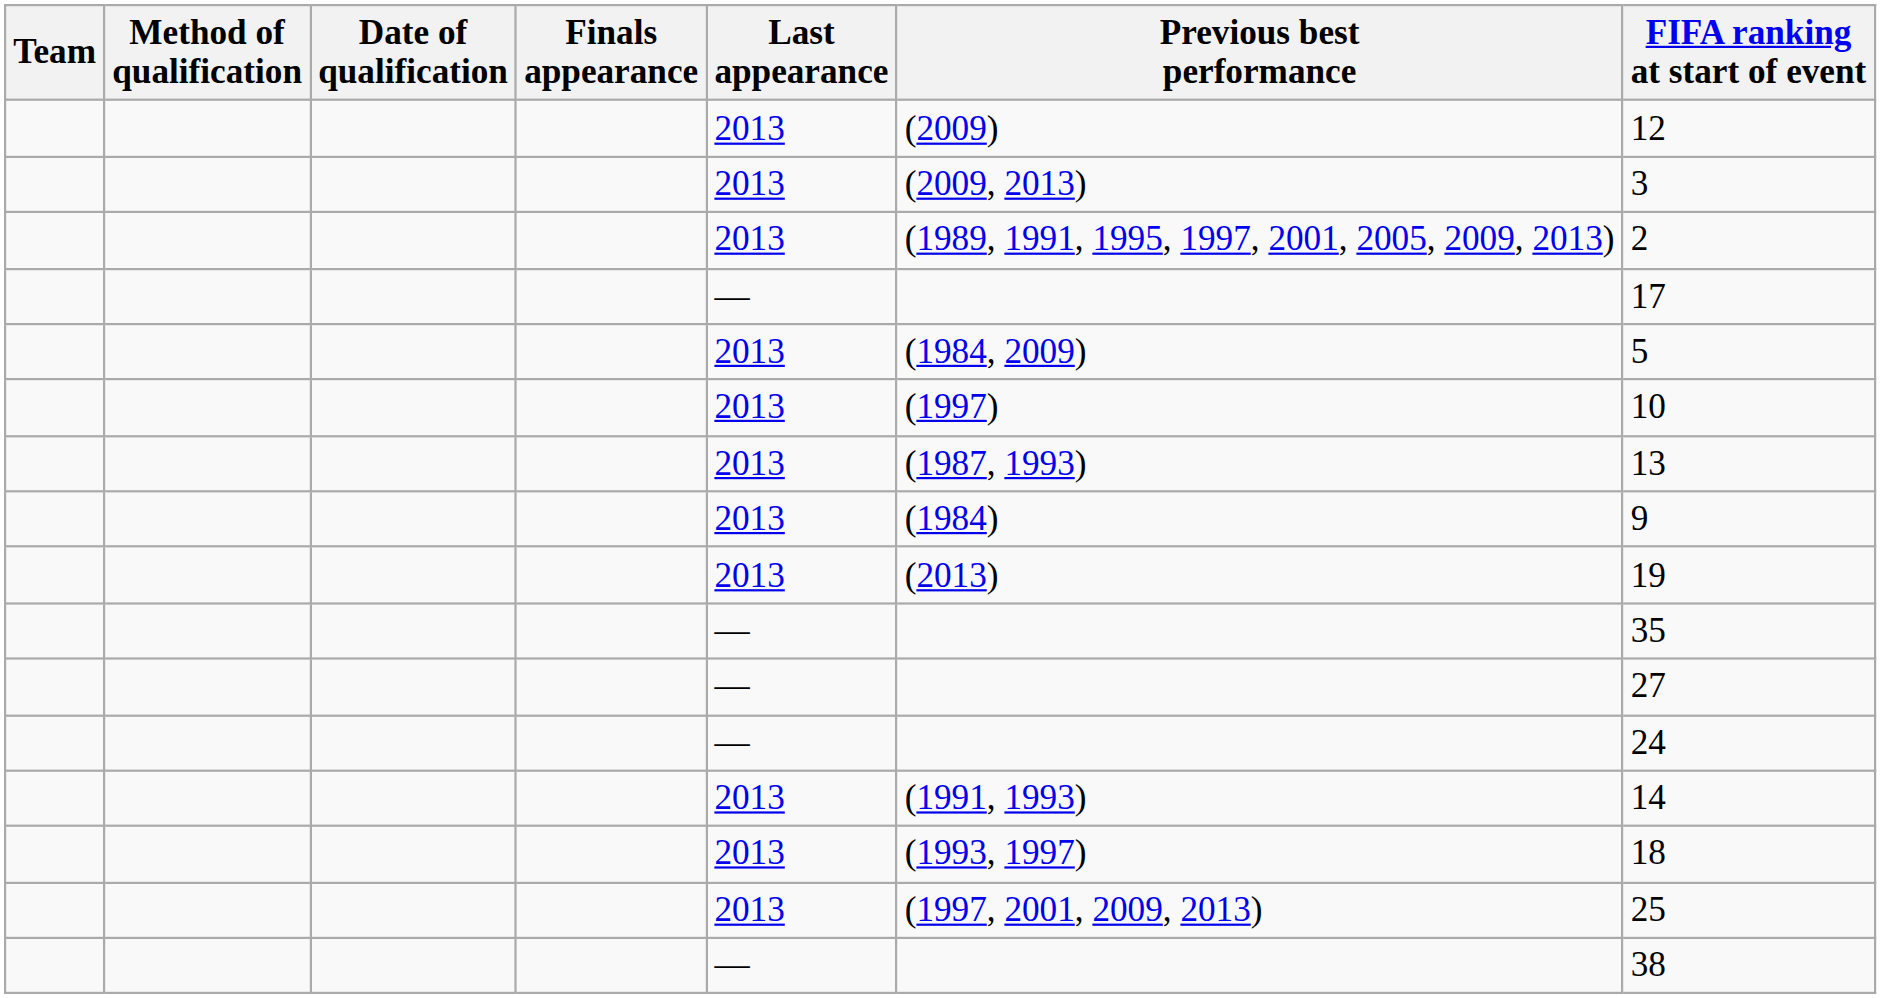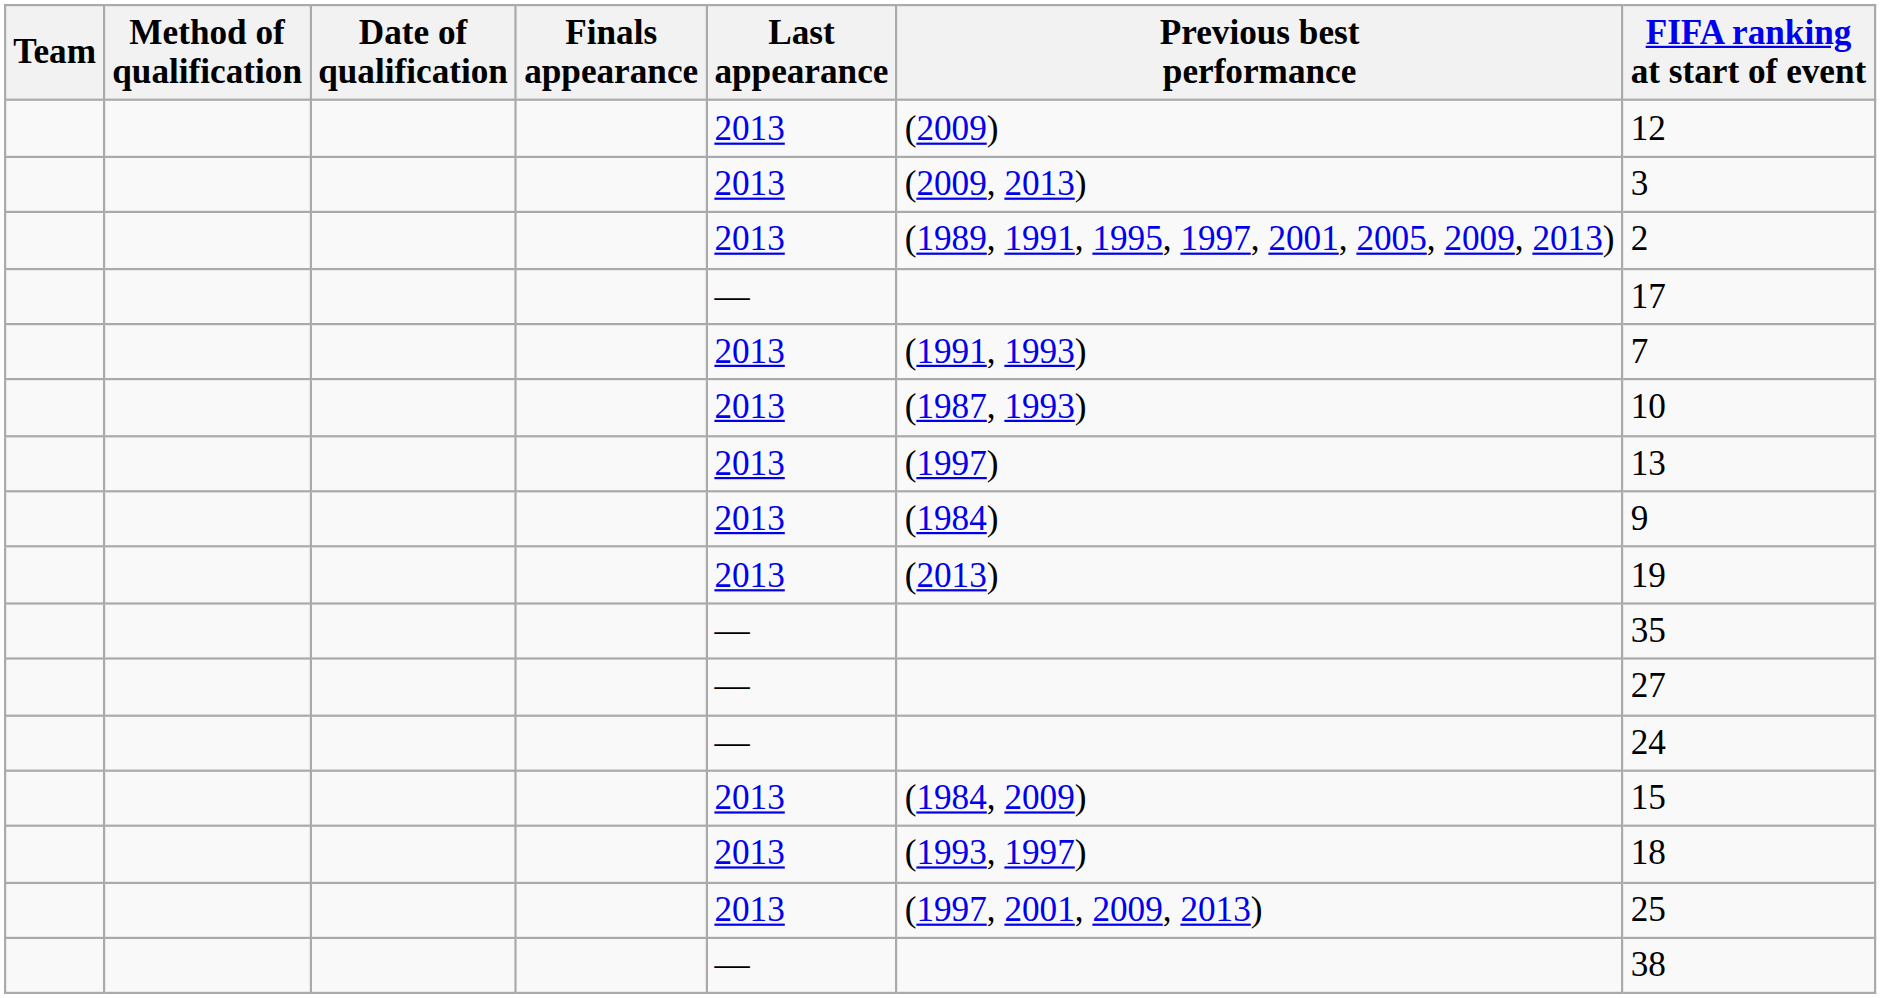(996, 351) (1984, 2009) -> (996, 351) (1991, 1993)
(1640, 351) 5 -> (1640, 351) 7
(952, 406) (1997) -> (996, 406) (1987, 1993)
(996, 462) (1987, 1993) -> (952, 462) (1997)
(996, 797) (1991, 1993) -> (996, 797) (1984, 2009)
(1648, 797) 14 -> (1648, 797) 15
